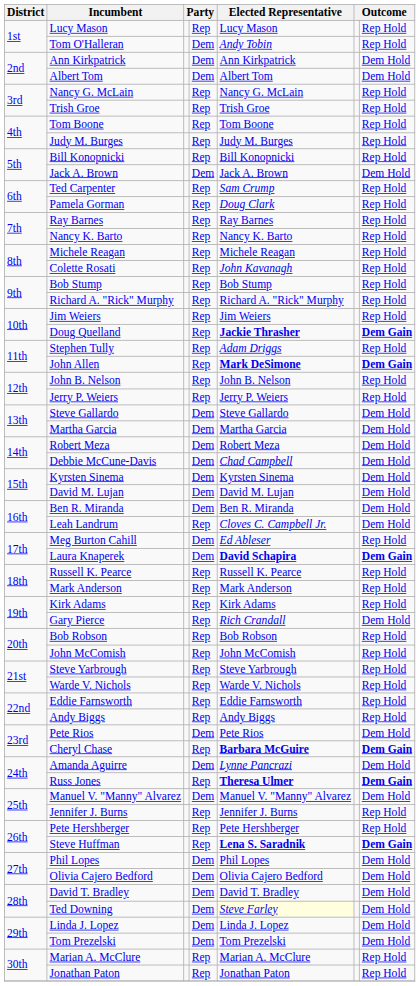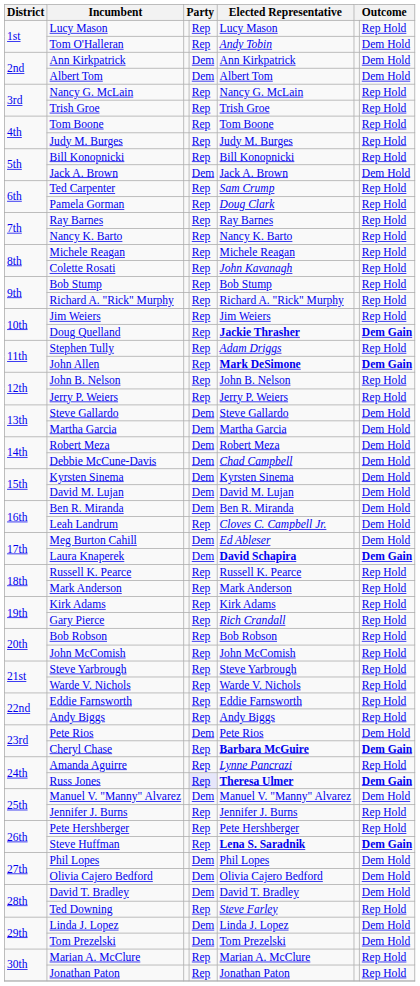(203, 44) Dem -> (201, 44) Rep
(384, 44) Rep Hold -> (386, 44) Dem Hold
(384, 540) Rep Hold -> (386, 540) Dem Hold
(386, 620) Dem Hold -> (384, 620) Rep Hold
(203, 765) Dem -> (201, 765) Rep
(386, 765) Dem Hold -> (384, 765) Rep Hold
(201, 781) no background -> (201, 781) lavender background
(203, 909) Dem -> (201, 909) Rep
(249, 909) lightyellow background -> (249, 909) no background
(386, 909) Dem Hold -> (384, 909) Rep Hold
